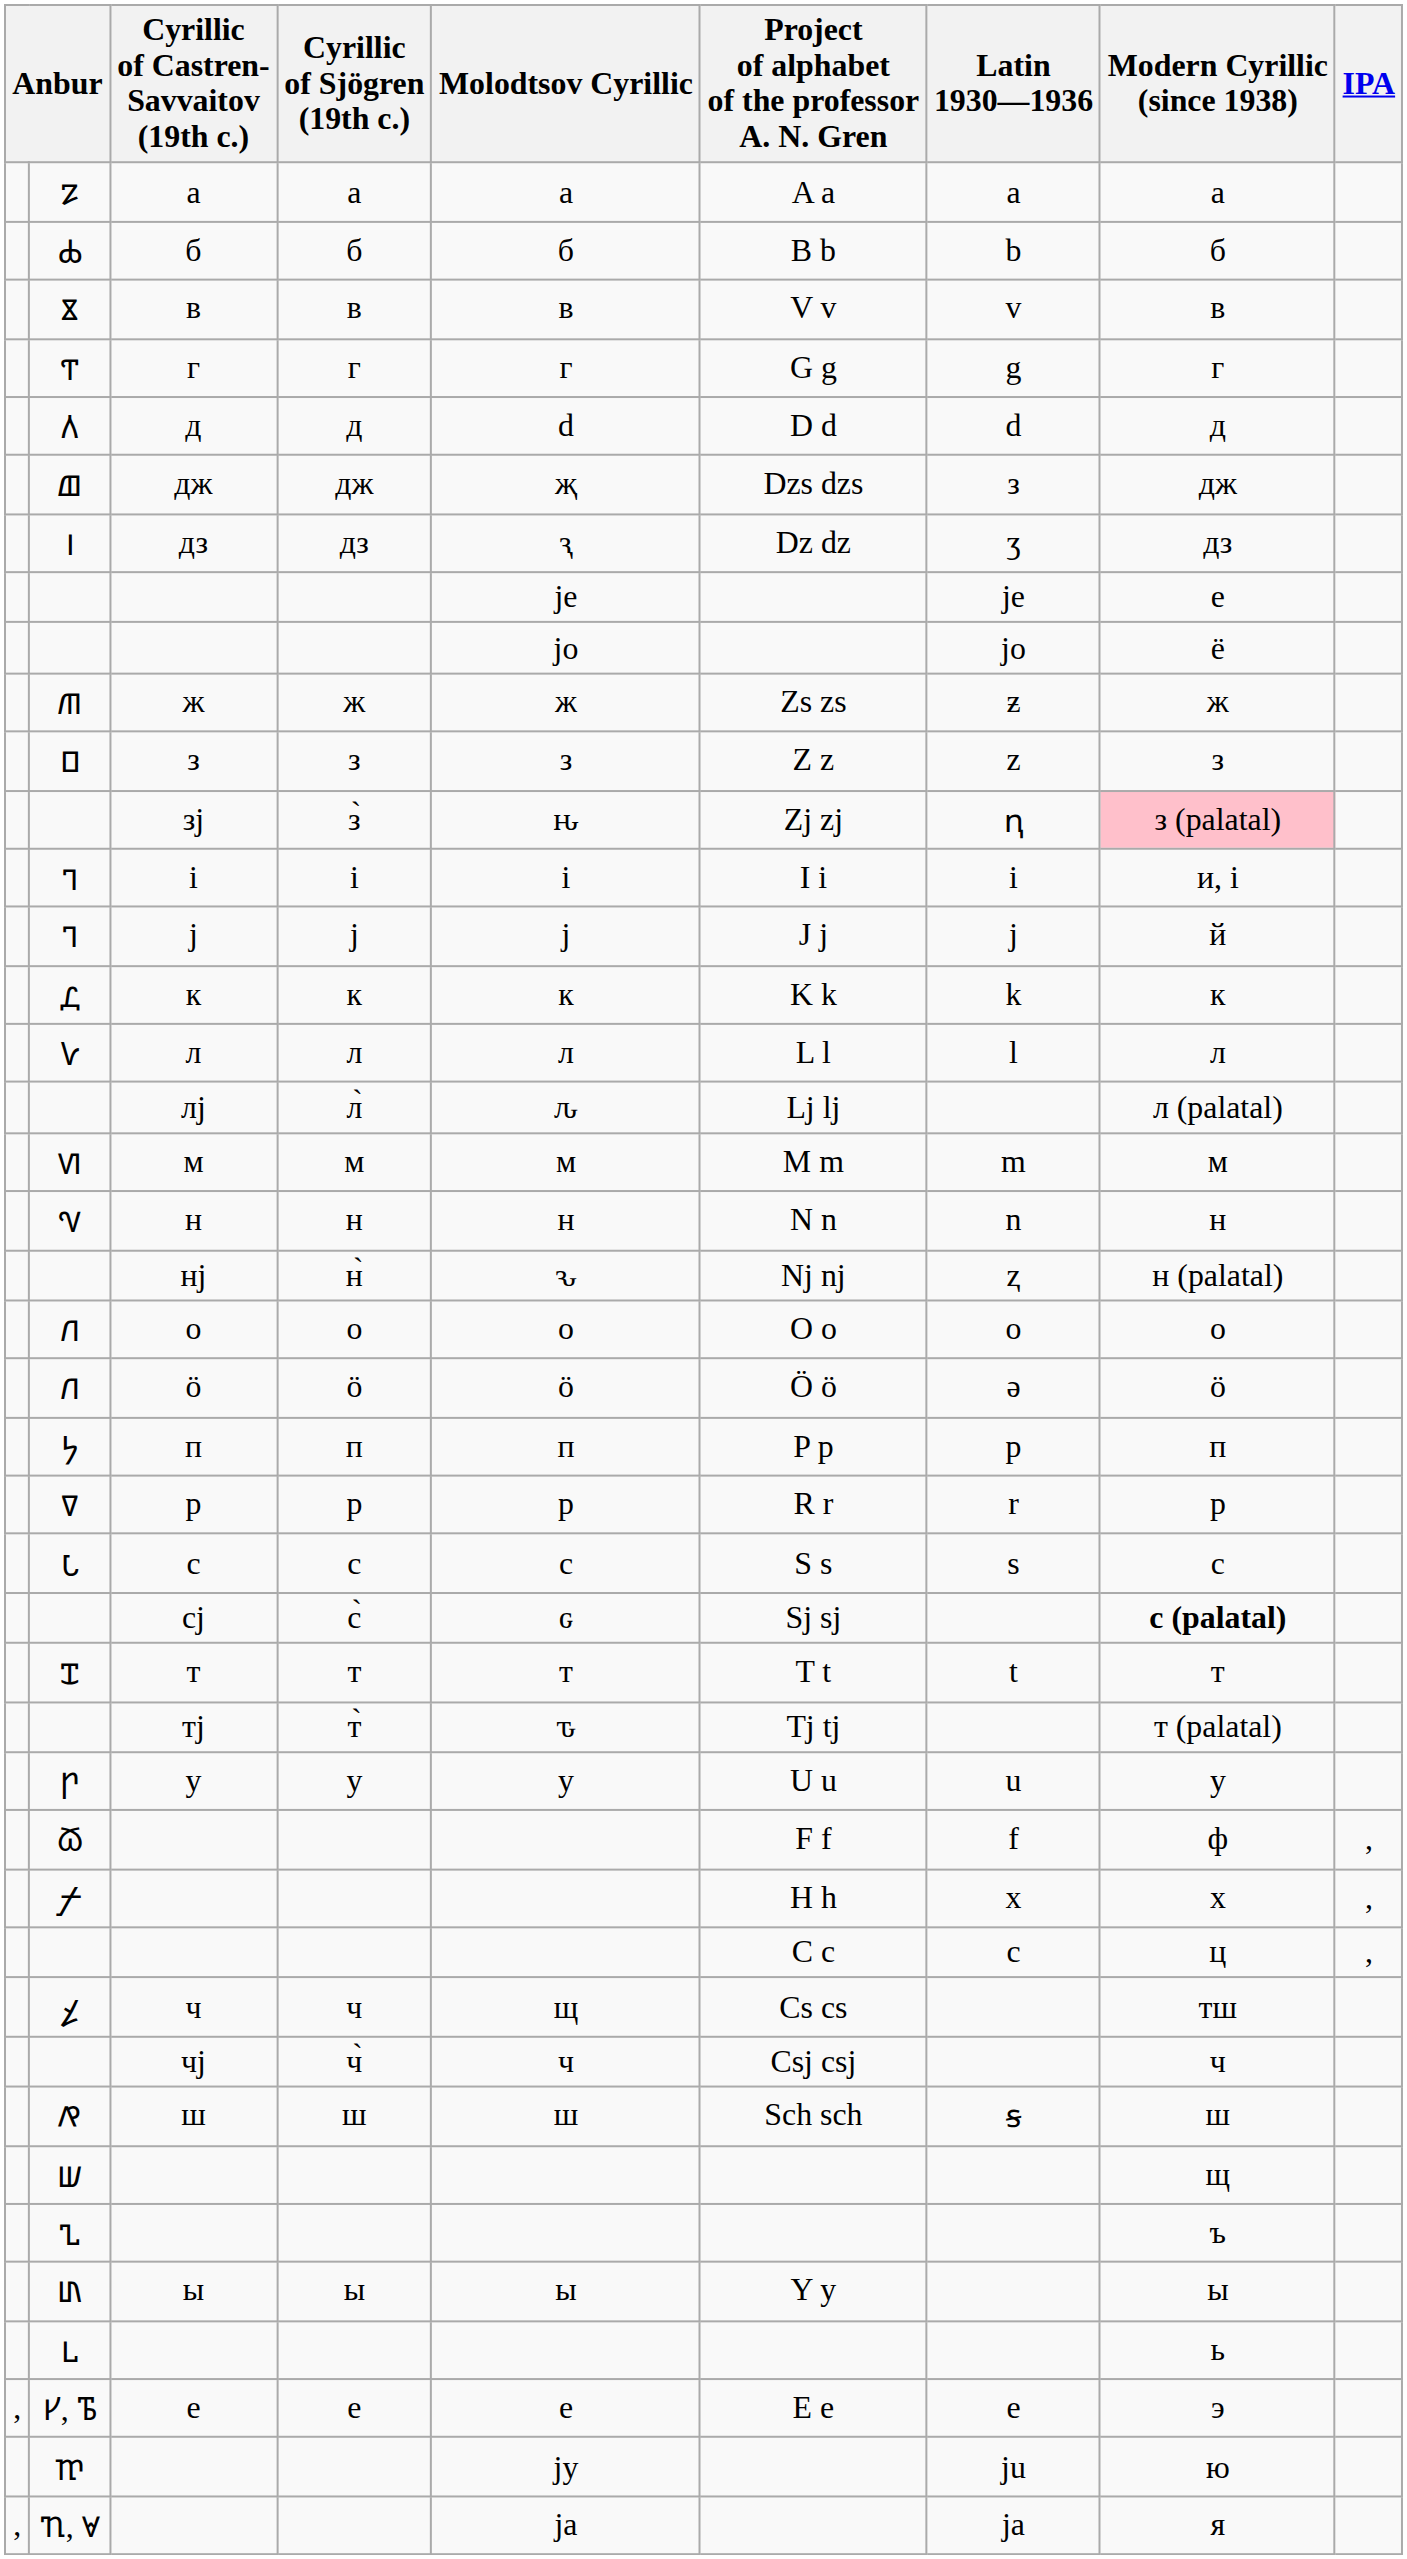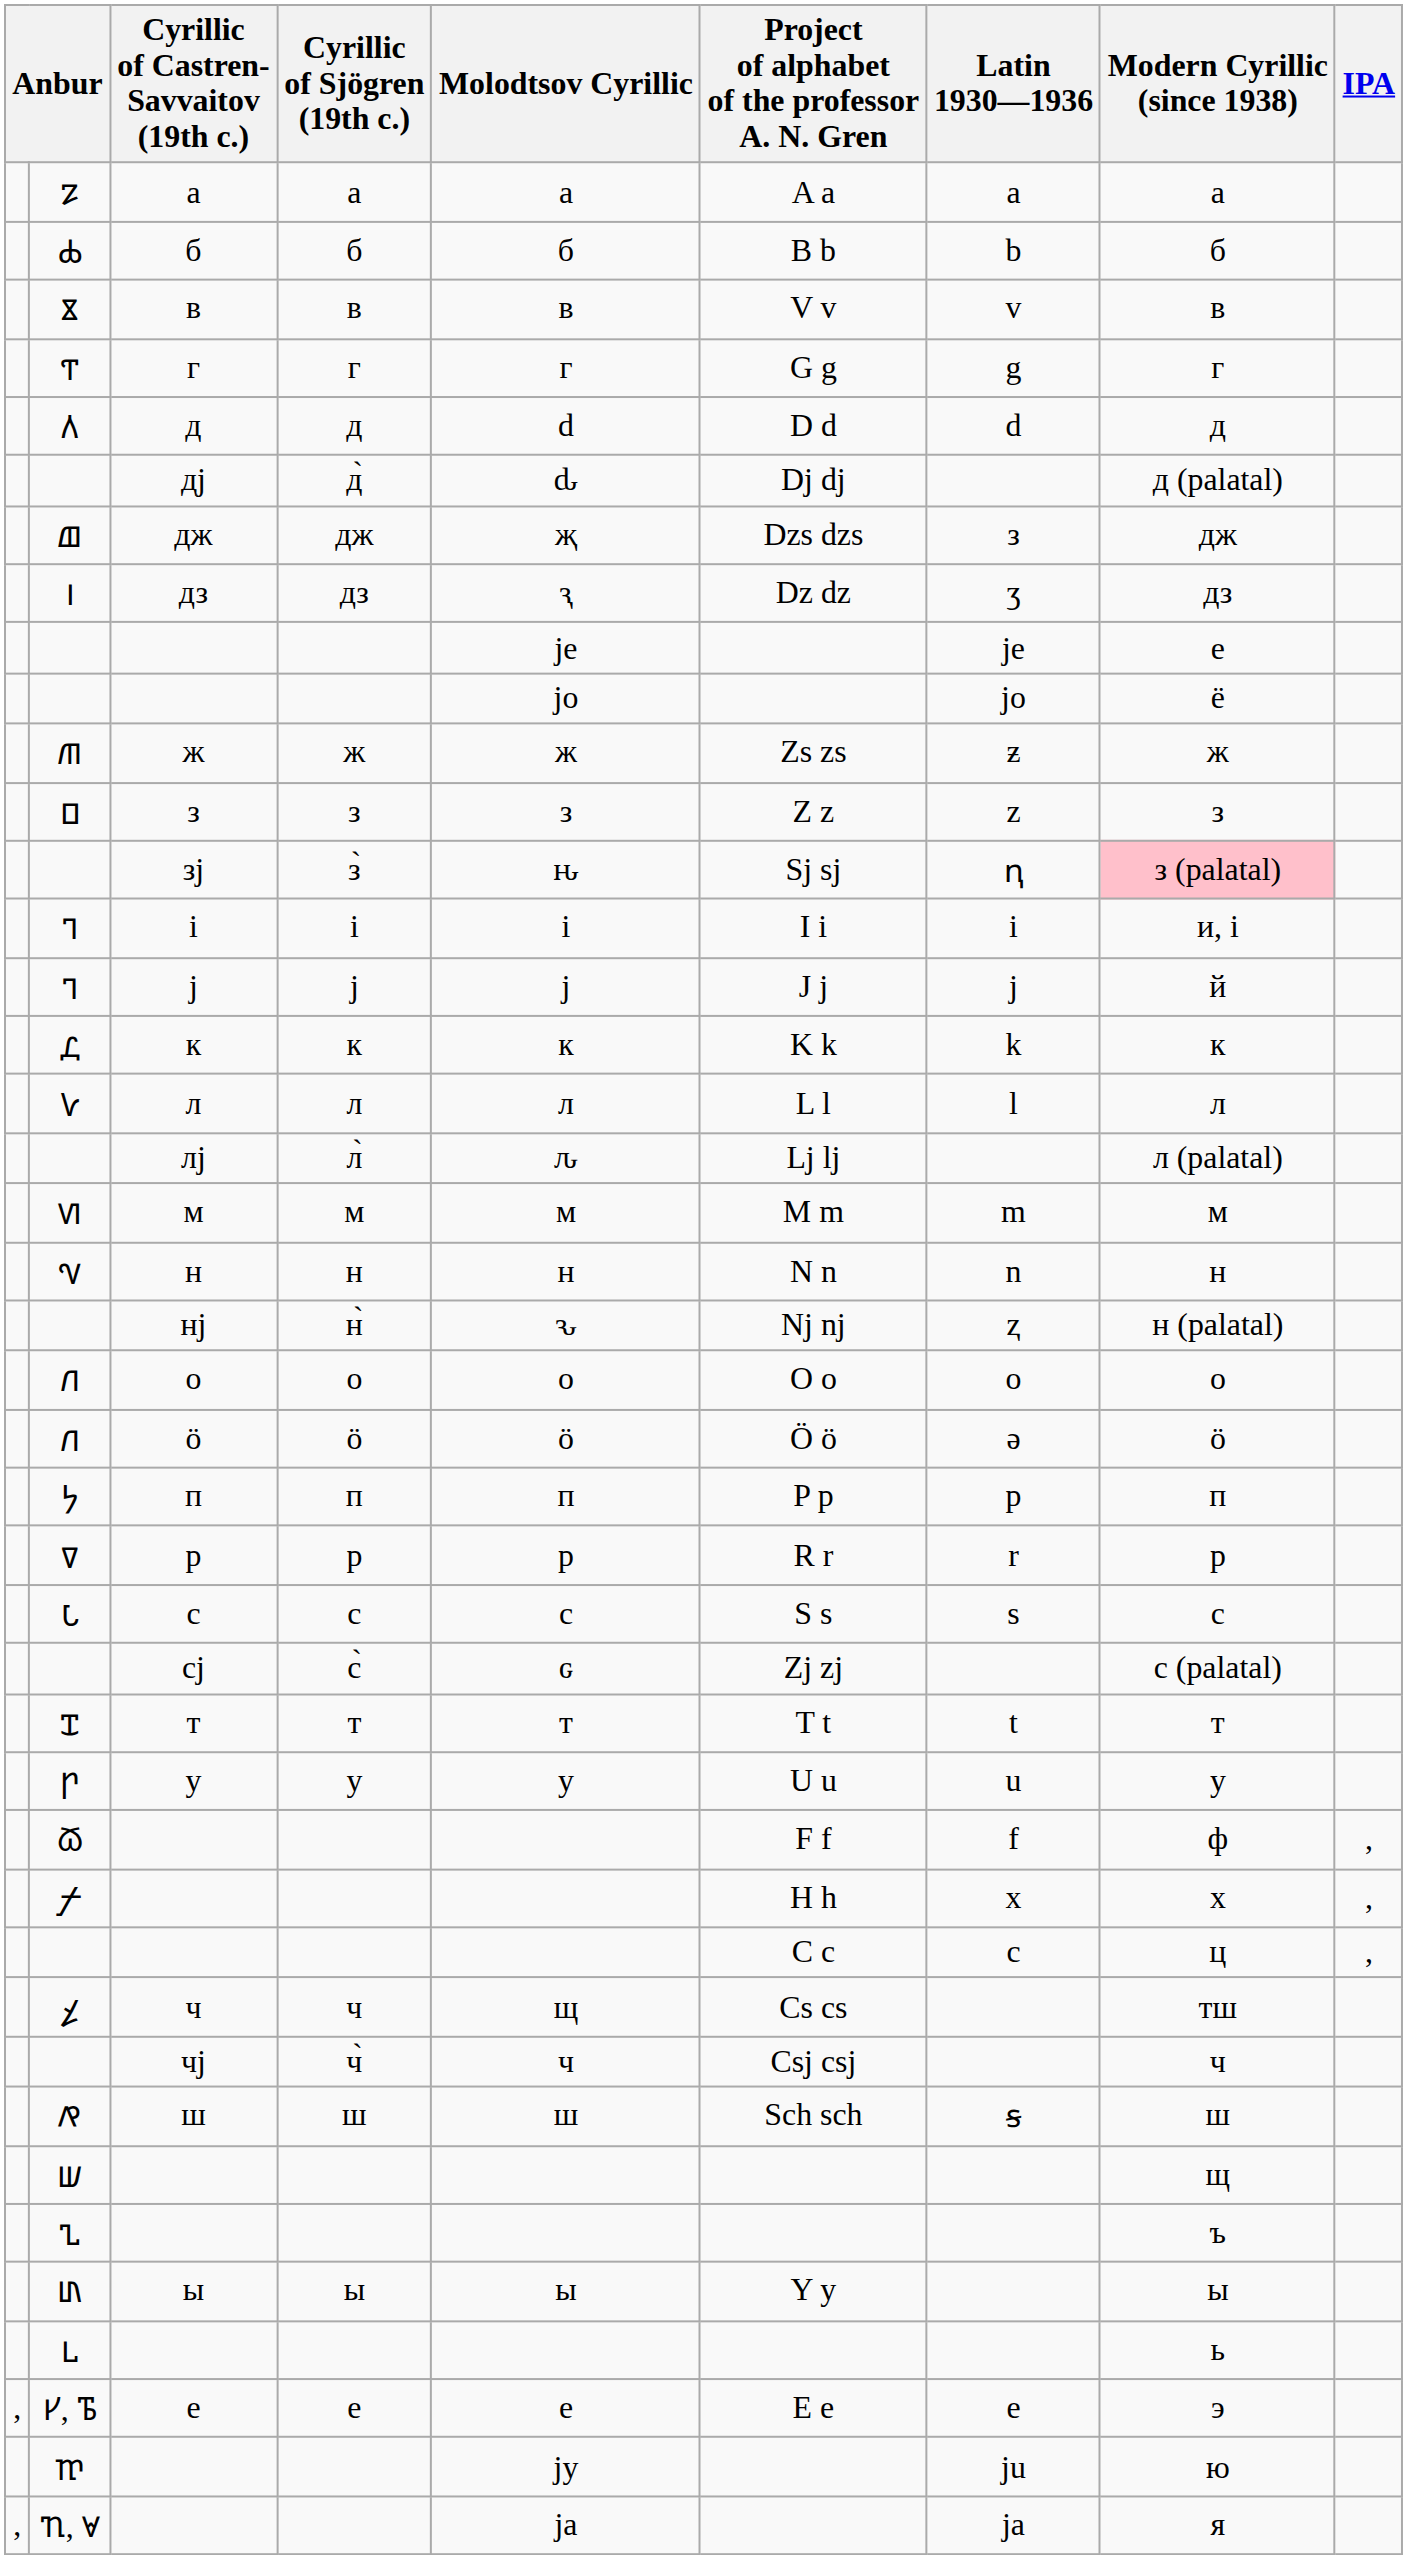+ row: (70, 480)
(813, 818) Zj zj -> (813, 869) Sj sj
(813, 1617) Sj sj -> (813, 1667) Zj zj
(1218, 1617) bold -> (1218, 1667) normal
- row: (70, 1727)
